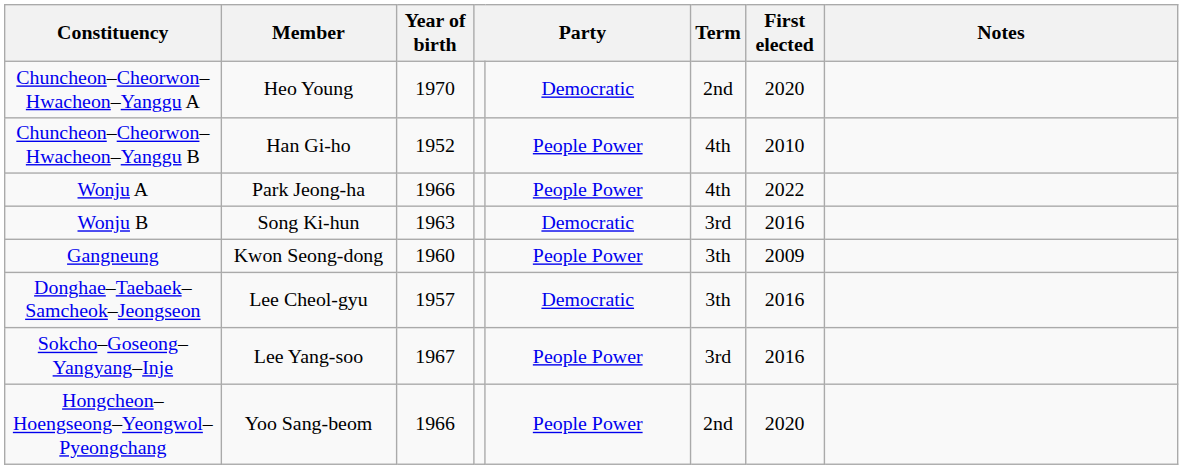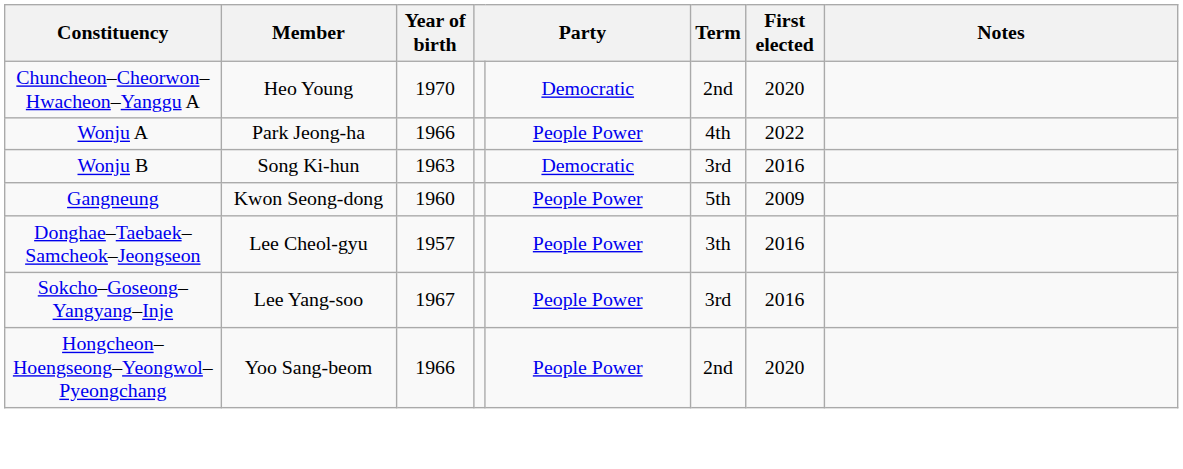- row: (113, 145)
(718, 255) 3th -> (718, 199) 5th
(588, 300) Democratic -> (588, 243) People Power
